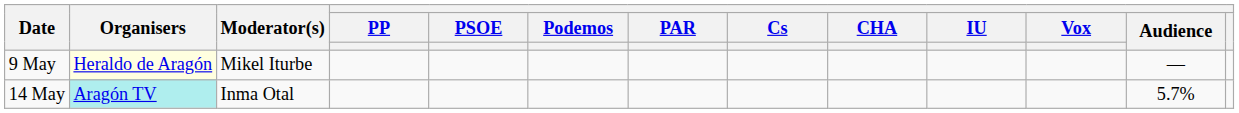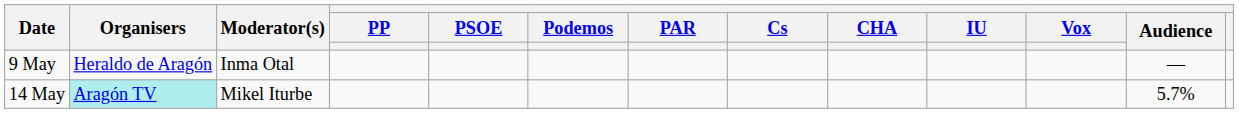(143, 64) lightyellow background -> (143, 64) no background
(266, 64) Mikel Iturbe -> (257, 64) Inma Otal
(257, 93) Inma Otal -> (266, 93) Mikel Iturbe
